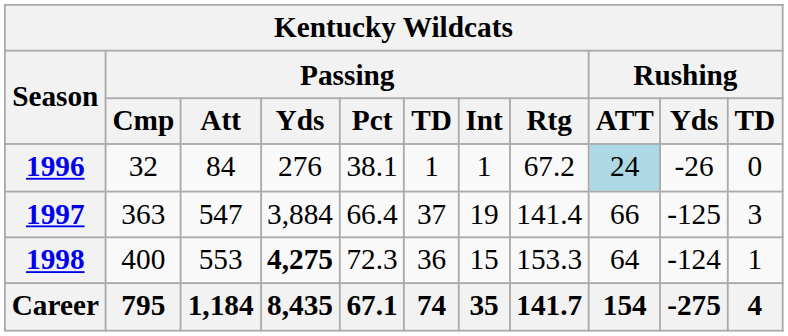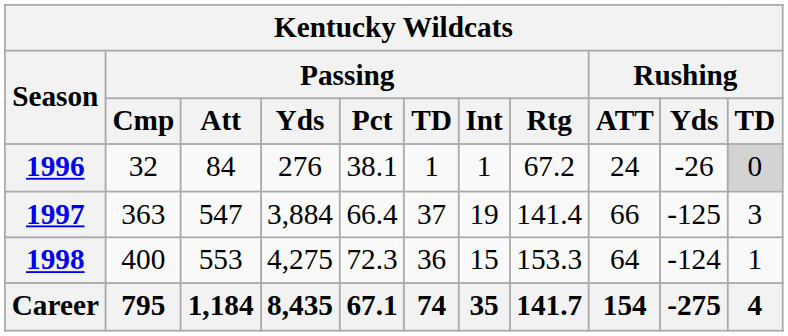(625, 167) lightblue background -> (625, 167) no background
(755, 167) no background -> (755, 167) lightgrey background
(300, 259) bold -> (300, 259) normal
